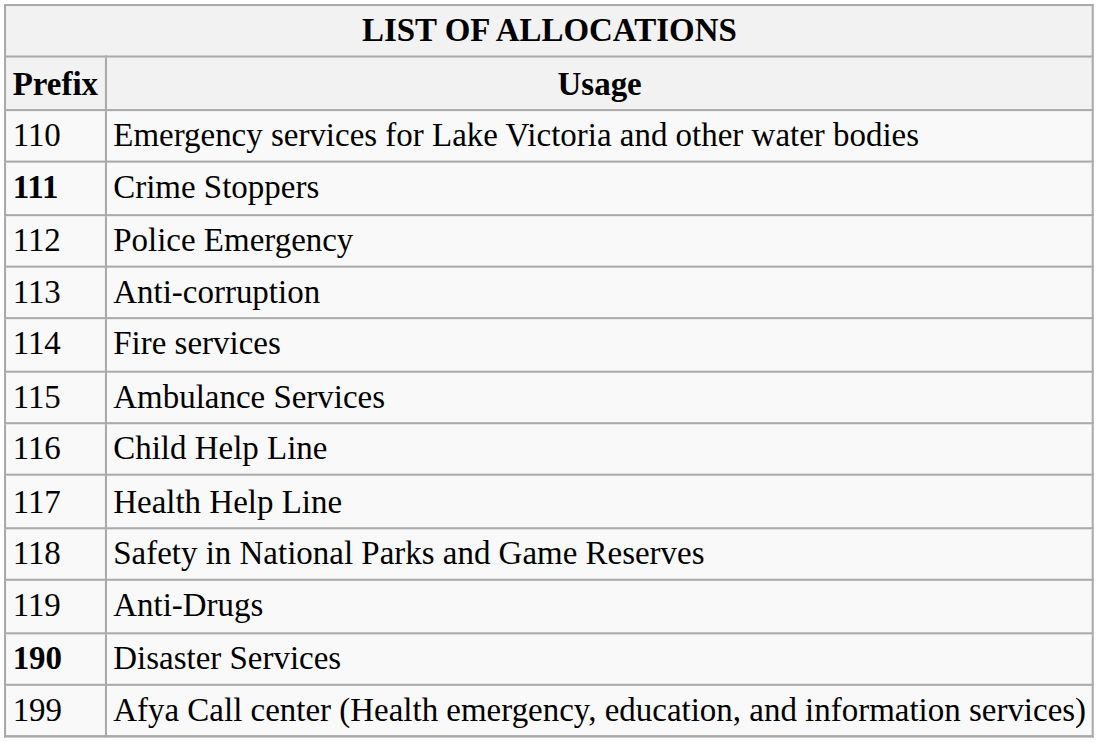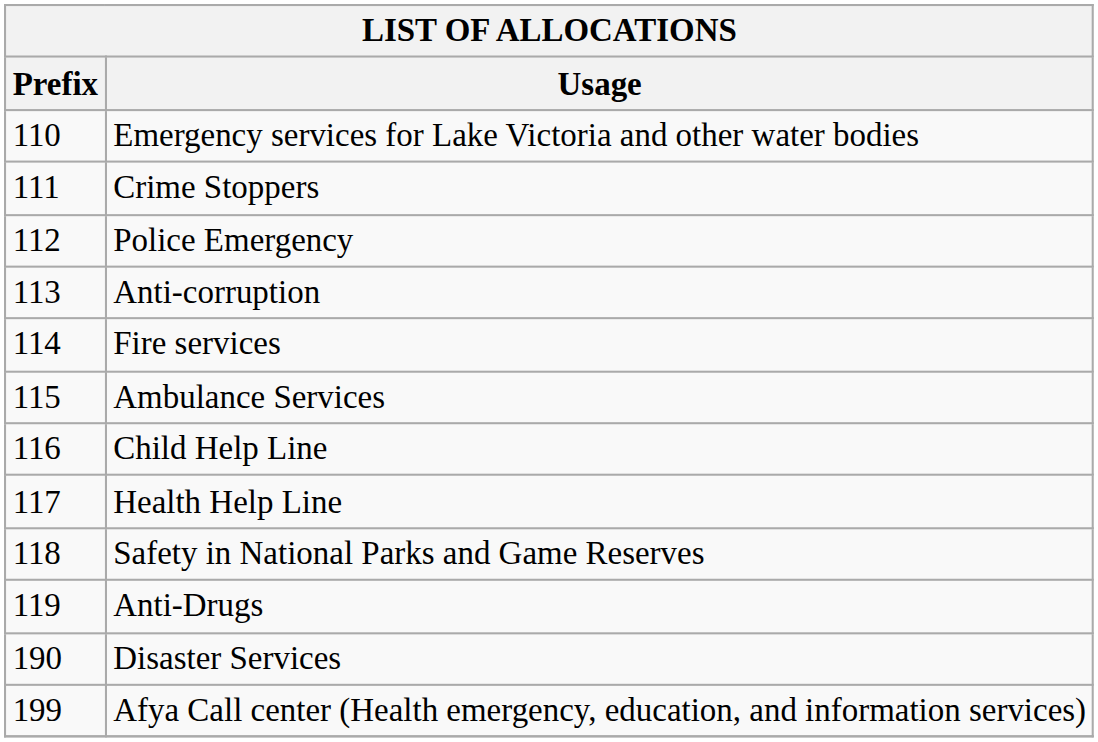(36, 187) bold -> (36, 187) normal
(37, 657) bold -> (37, 657) normal
